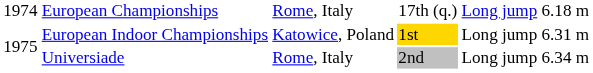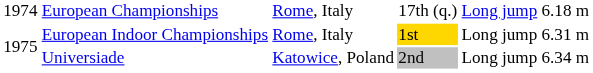(333, 34) Katowice, Poland -> (313, 34) Rome, Italy
(313, 57) Rome, Italy -> (333, 57) Katowice, Poland
